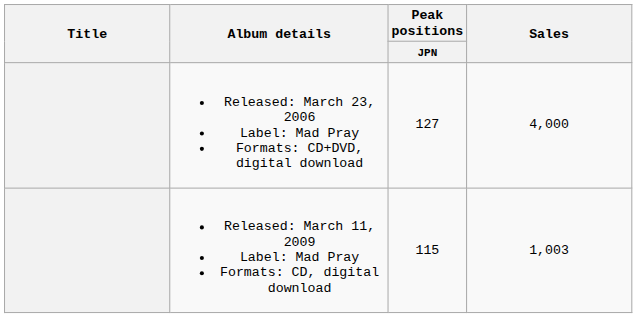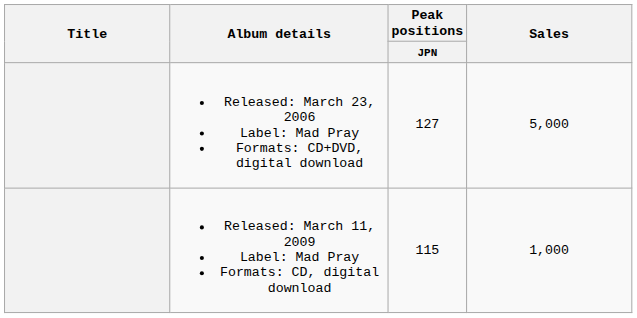(549, 125) 4,000 -> (549, 125) 5,000
(549, 250) 1,003 -> (549, 250) 1,000
